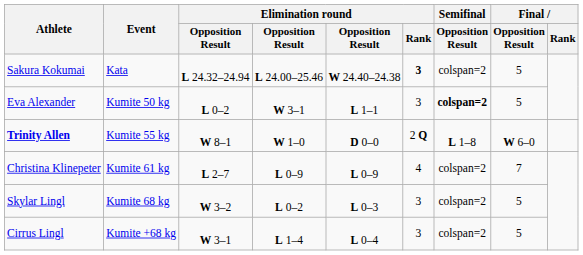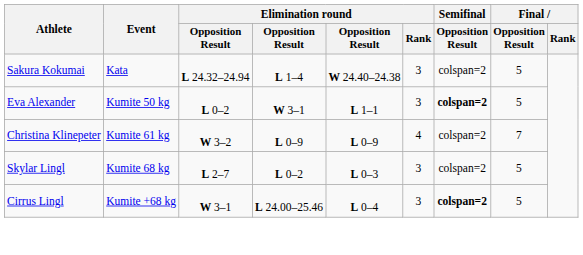(289, 77) L 24.00–25.46 -> (289, 77) L 1–4
(418, 70) bold -> (418, 70) normal
- row: (39, 136)
(215, 175) L 2–7 -> (215, 142) W 3–2
(215, 208) W 3–2 -> (215, 175) L 2–7
(289, 240) L 1–4 -> (289, 208) L 24.00–25.46
(462, 233) normal -> (462, 201) bold
